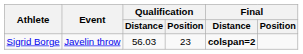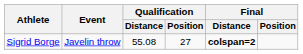(144, 42) 56.03 -> (144, 42) 55.08
(185, 42) 23 -> (185, 42) 27
